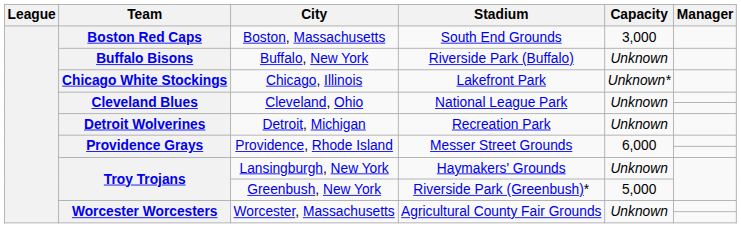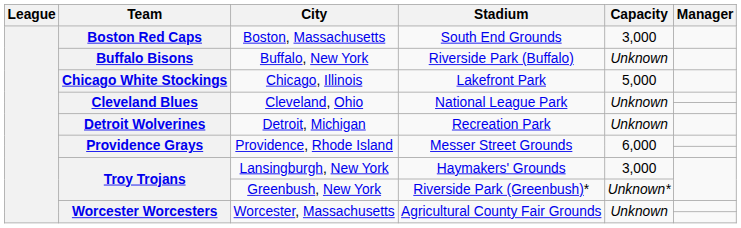(639, 80) Unknown* -> (639, 80) 5,000
(639, 168) Unknown -> (639, 168) 3,000
(639, 189) 5,000 -> (639, 189) Unknown*
